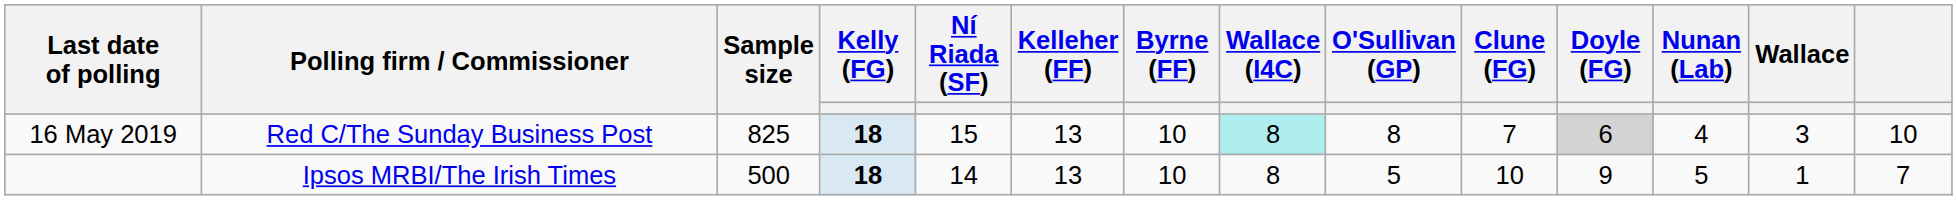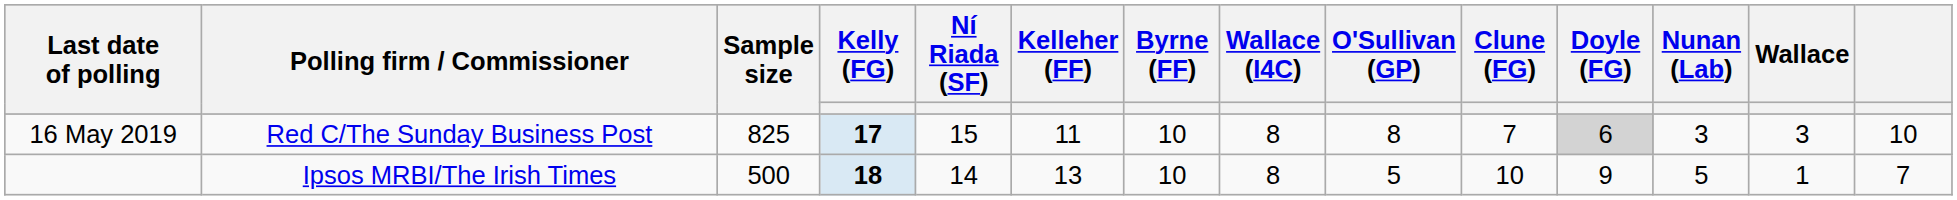(868, 135) 18 -> (868, 135) 17
(1068, 135) 13 -> (1068, 135) 11
(1273, 135) paleturquoise background -> (1273, 135) no background
(1701, 135) 4 -> (1701, 135) 3
